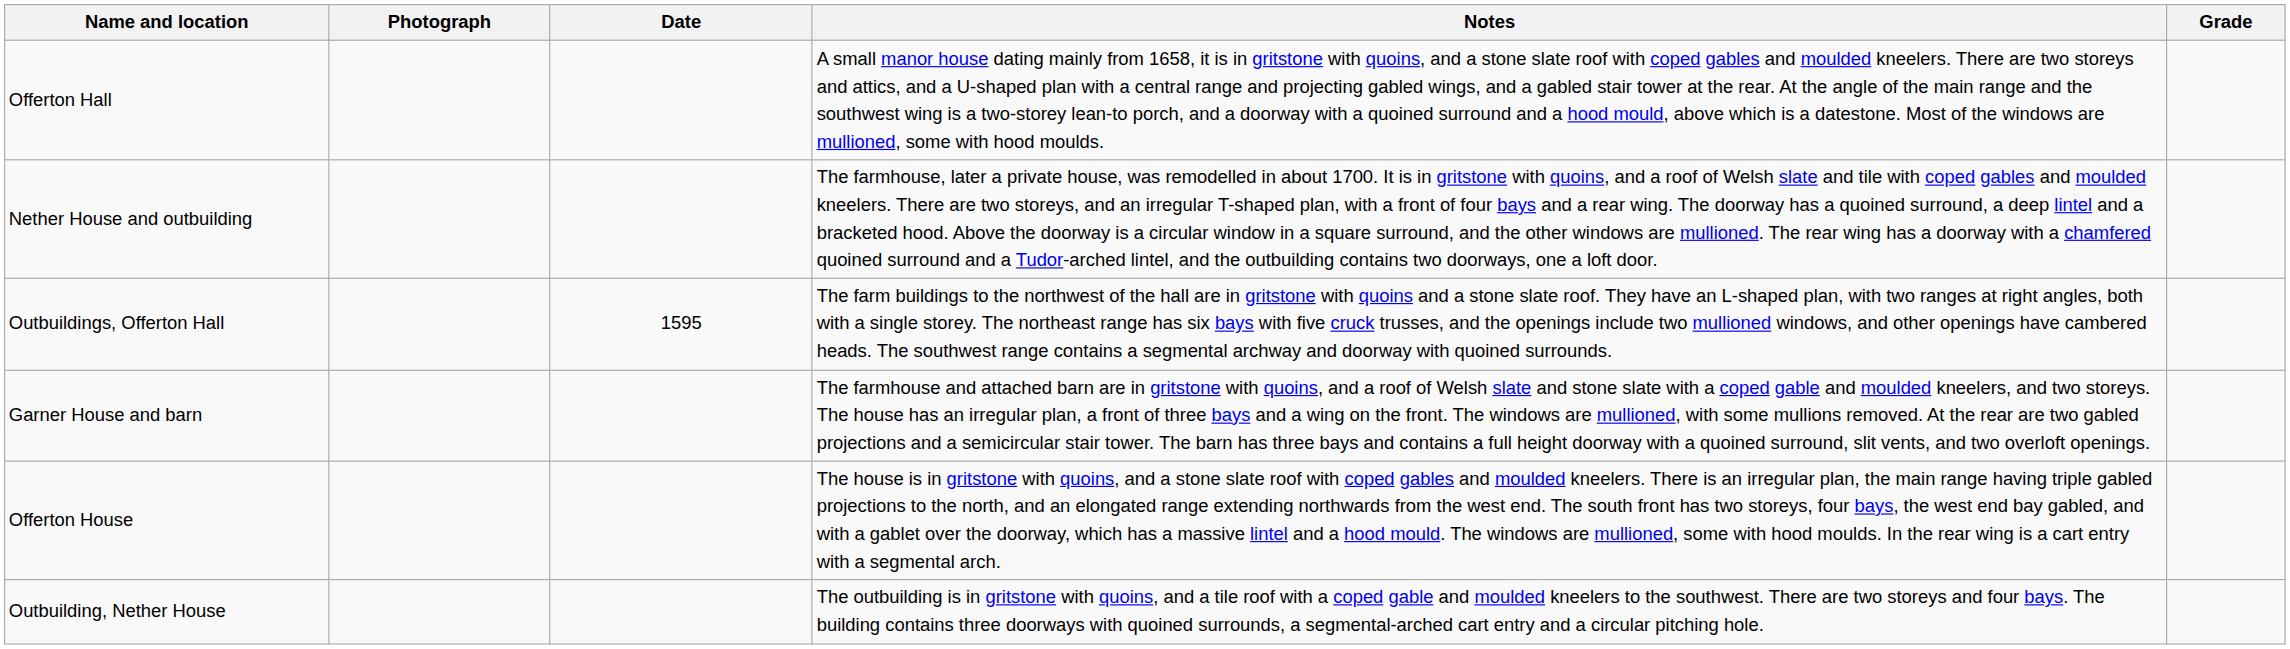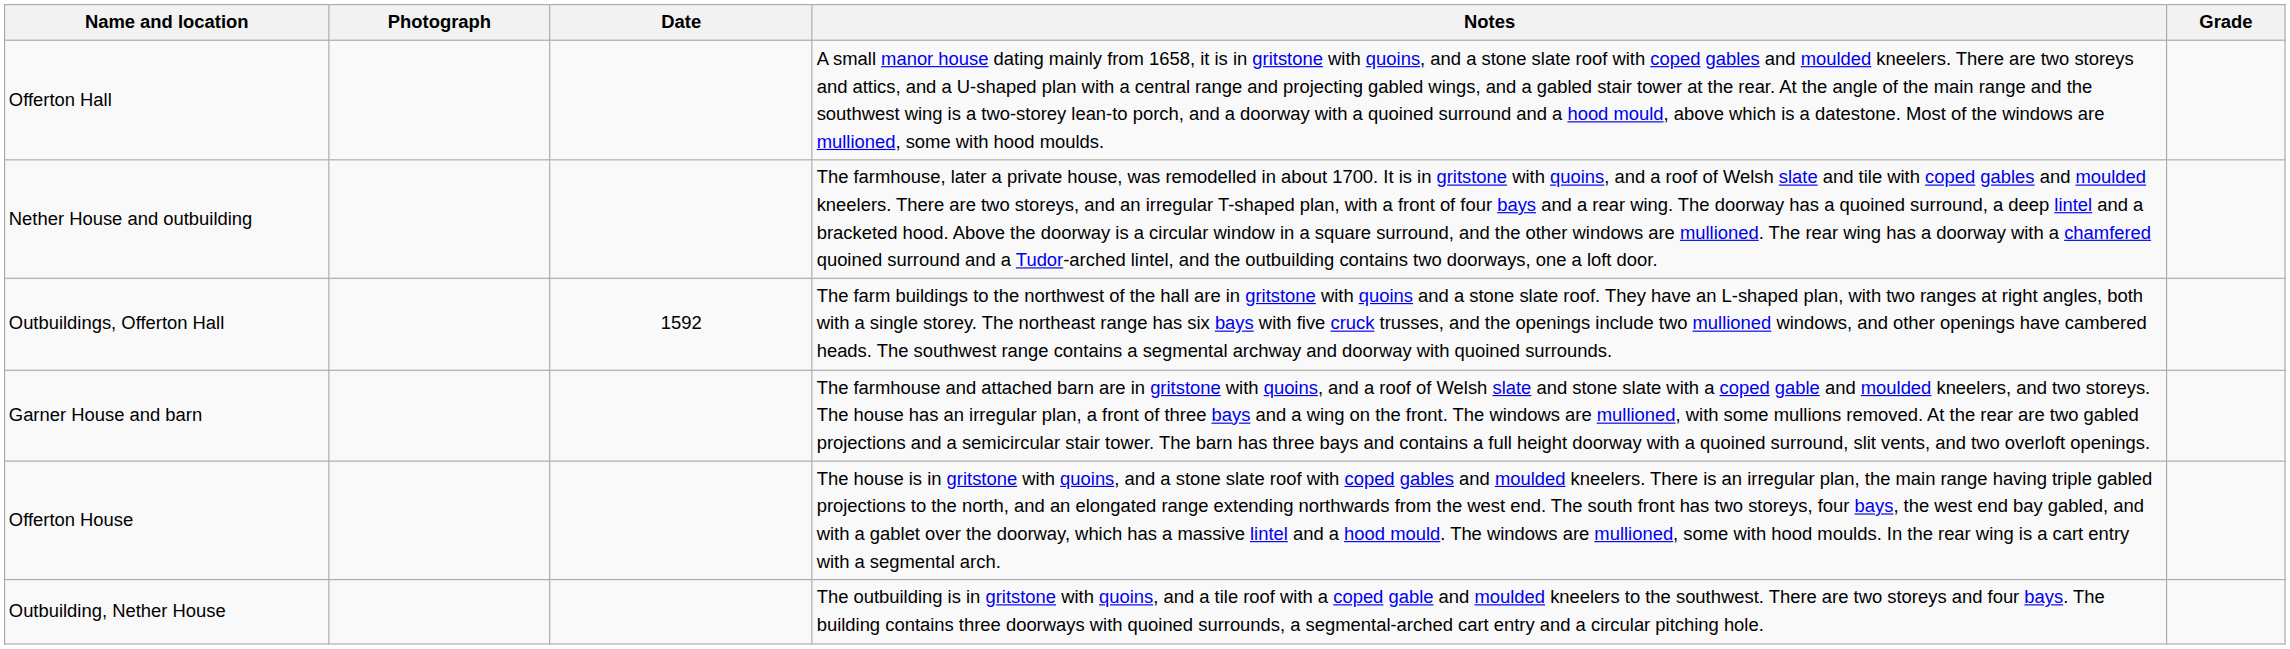(681, 323) 1595 -> (681, 323) 1592
